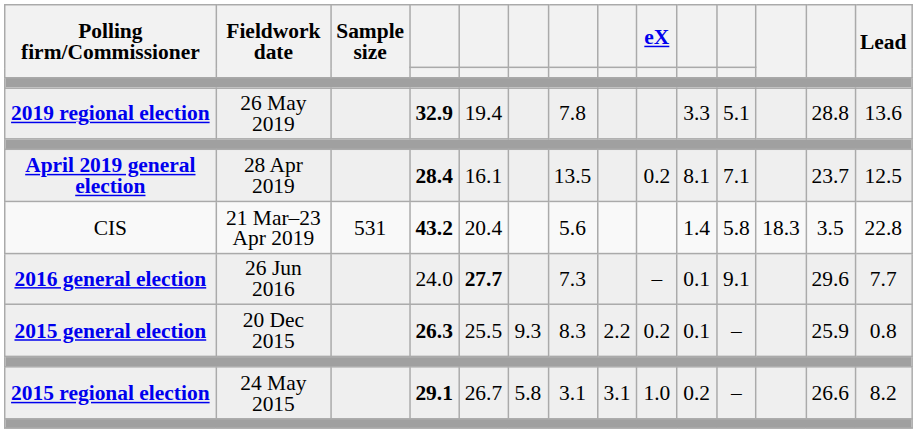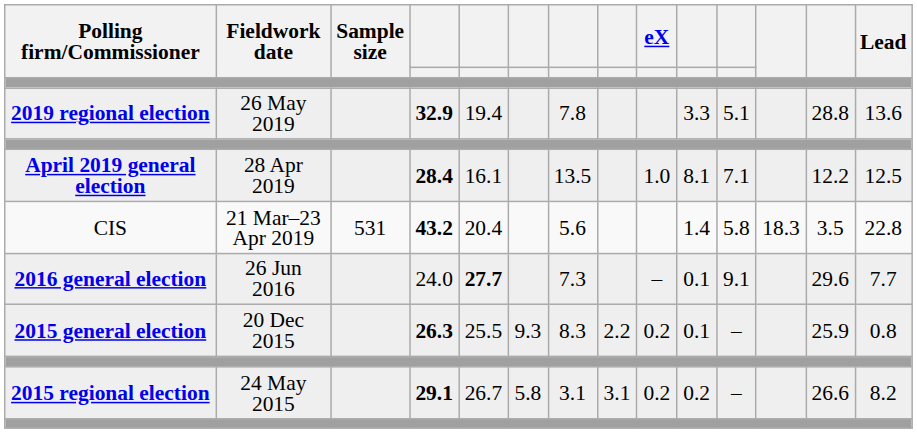(657, 176) 0.2 -> (657, 176) 1.0
(830, 176) 23.7 -> (830, 176) 12.2
(657, 393) 1.0 -> (657, 393) 0.2
